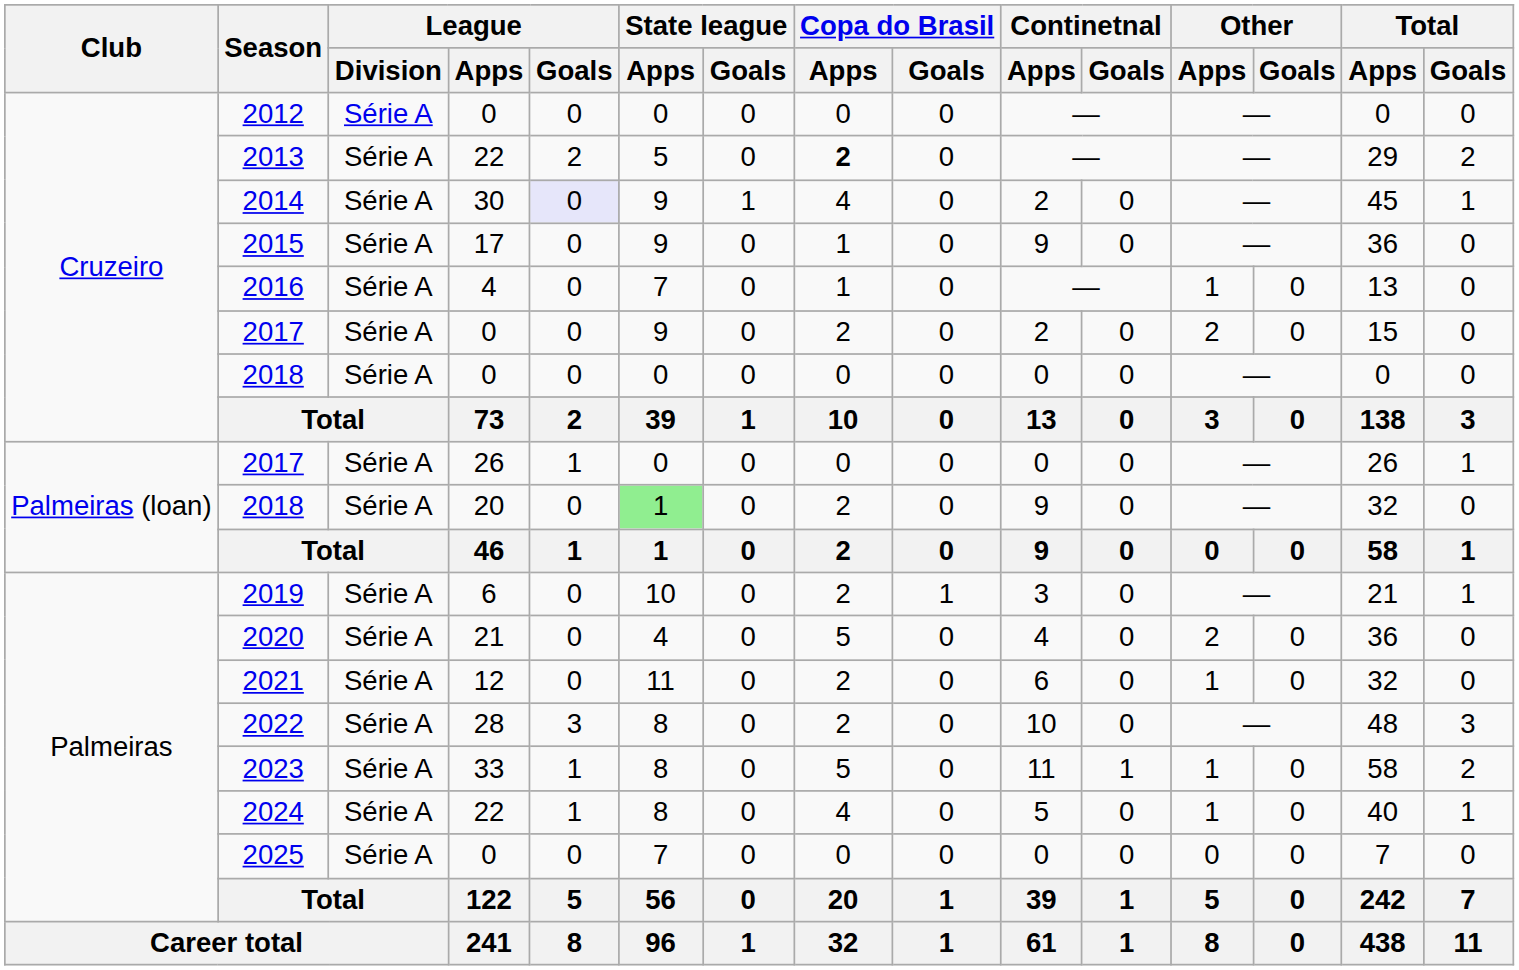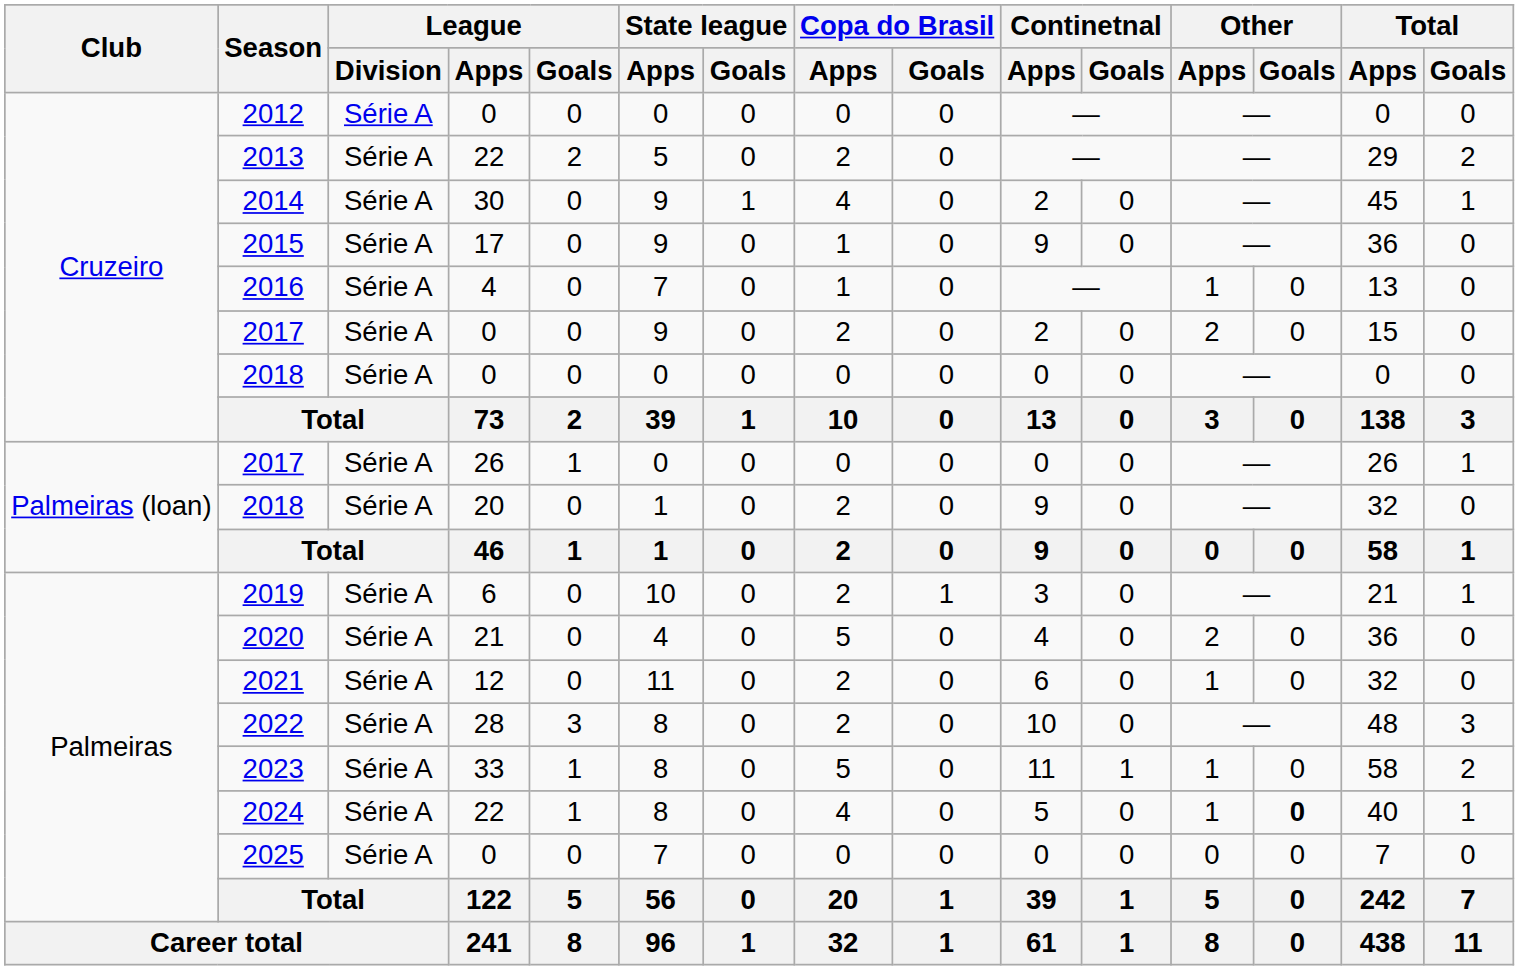(843, 157) bold -> (843, 157) normal
(574, 200) lavender background -> (574, 200) no background
(661, 506) lightgreen background -> (661, 506) no background
(1297, 811) normal -> (1297, 811) bold
